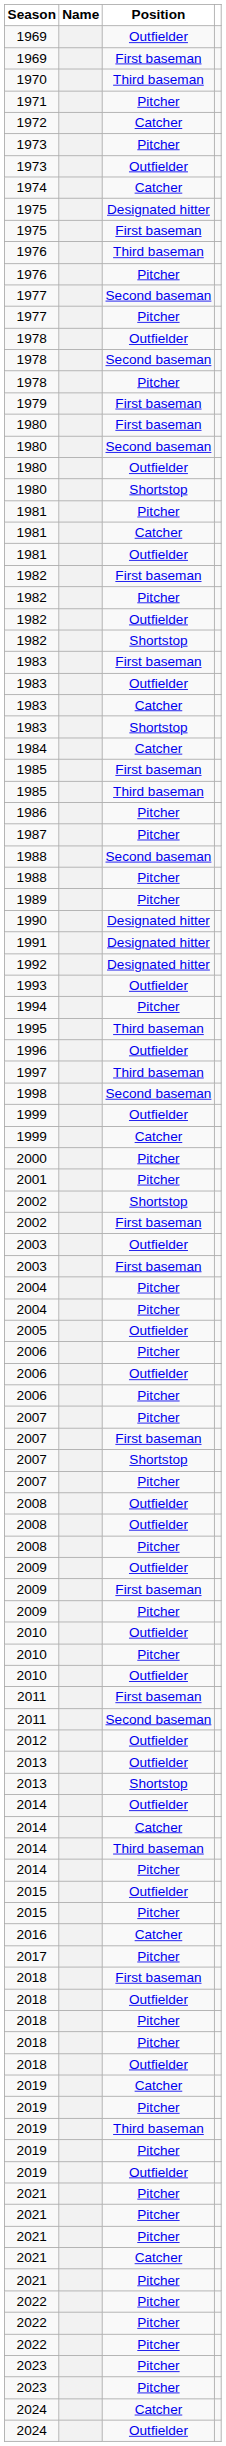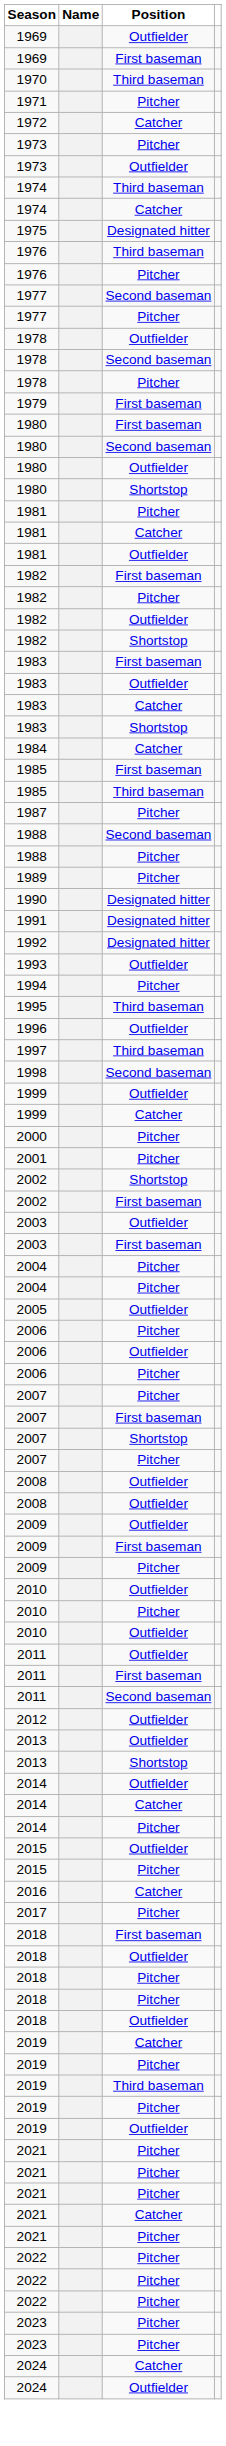+ row: (32, 187)
- row: (32, 230)
- row: (32, 813)
- row: (32, 1546)
+ row: (32, 1654)
- row: (32, 1848)
